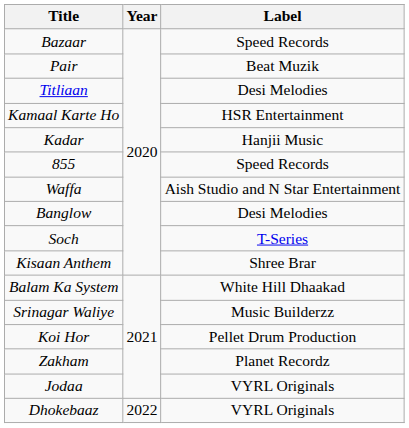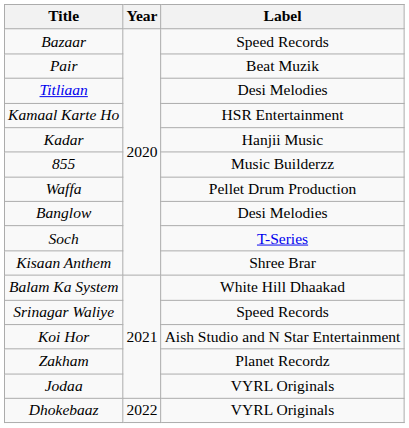(283, 164) Speed Records -> (283, 164) Music Builderzz
(283, 189) Aish Studio and N Star Entertainment -> (283, 189) Pellet Drum Production
(283, 312) Music Builderzz -> (283, 312) Speed Records
(283, 336) Pellet Drum Production -> (283, 336) Aish Studio and N Star Entertainment
